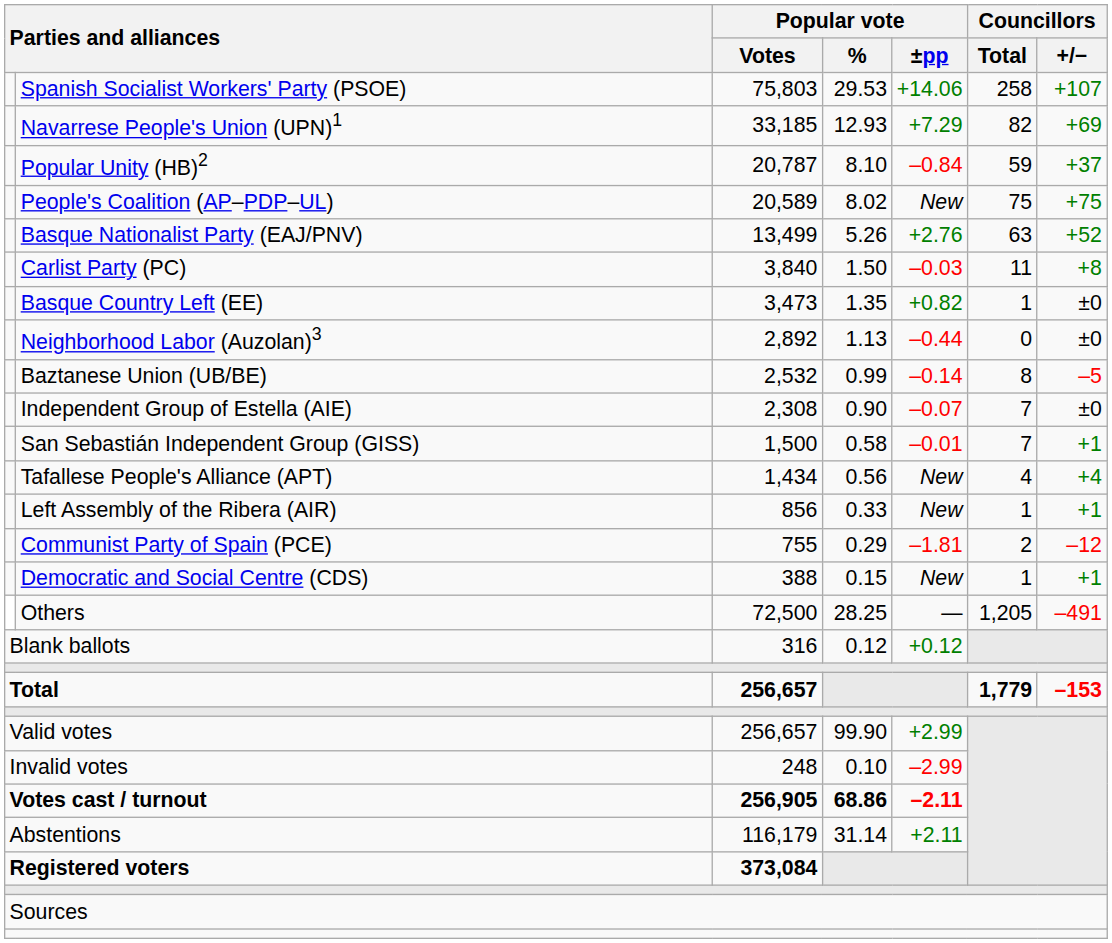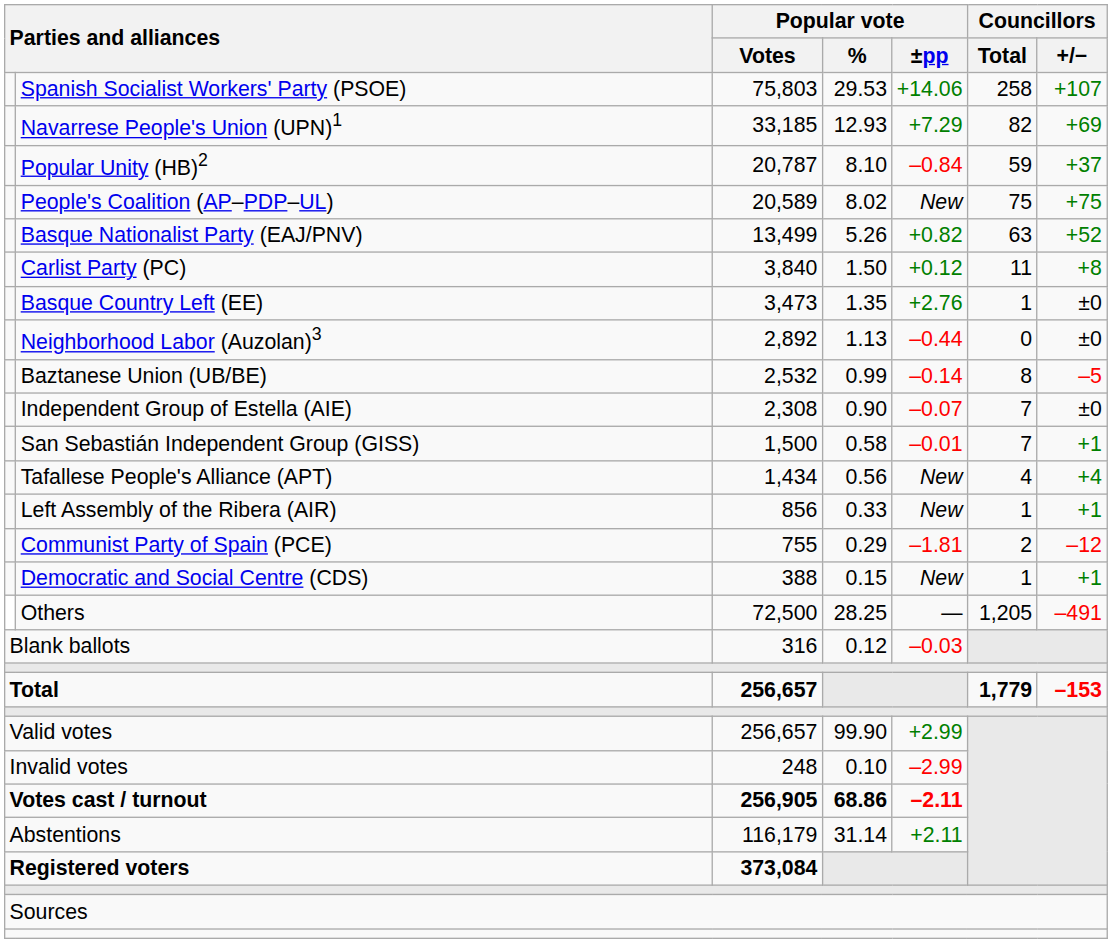(936, 235) +2.76 -> (936, 235) +0.82
(936, 269) –0.03 -> (936, 269) +0.12
(936, 302) +0.82 -> (936, 302) +2.76
(936, 646) +0.12 -> (936, 646) –0.03
